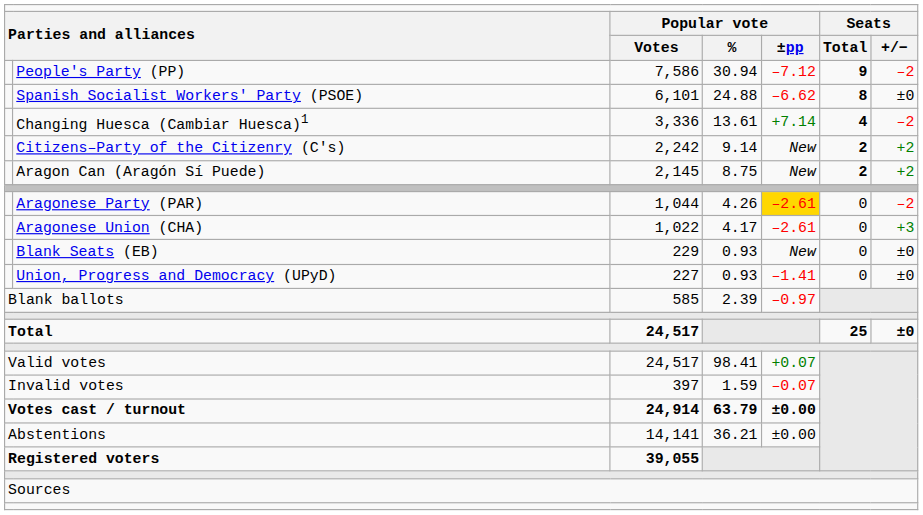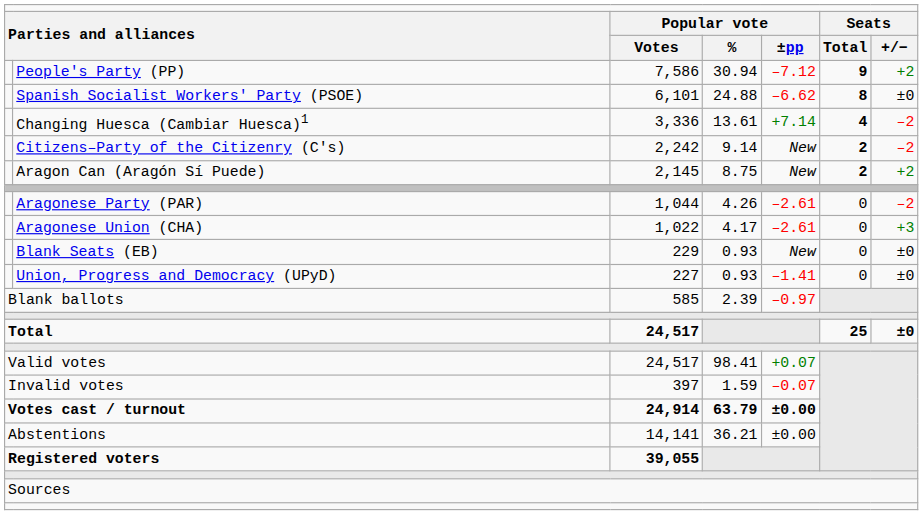(905, 72) –2 -> (905, 72) +2
(905, 148) +2 -> (905, 148) –2
(794, 204) gold background -> (794, 204) no background
